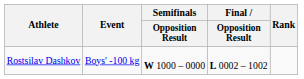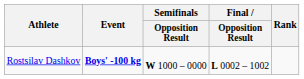(112, 61) normal -> (113, 61) bold
